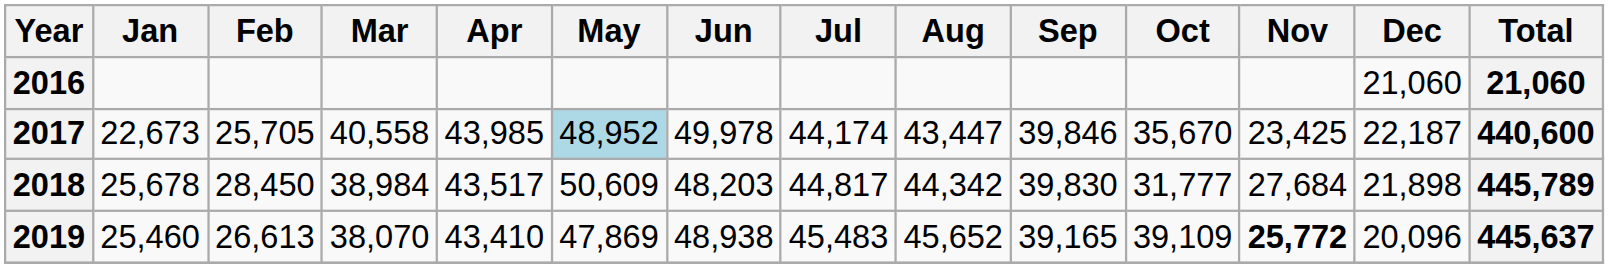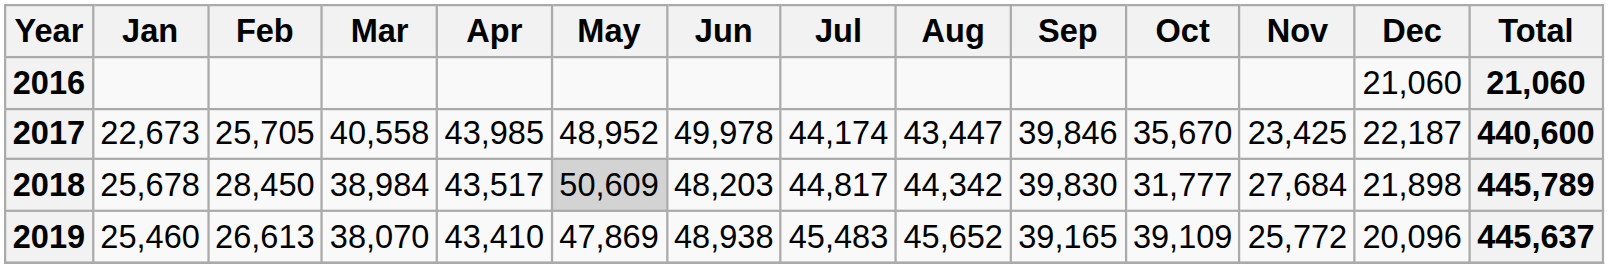(609, 134) lightblue background -> (609, 134) no background
(609, 185) no background -> (609, 185) lightgrey background
(1297, 237) bold -> (1297, 237) normal
